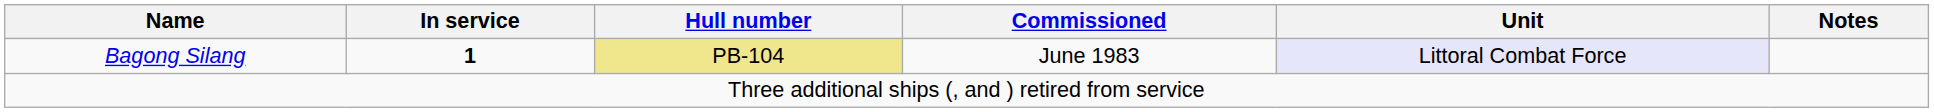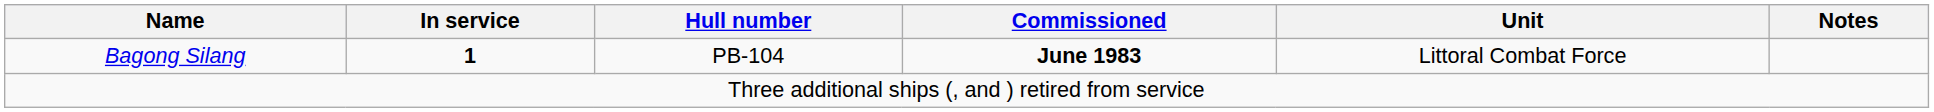(748, 55) khaki background -> (748, 55) no background
(1089, 55) normal -> (1089, 55) bold
(1523, 55) lavender background -> (1523, 55) no background
